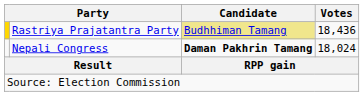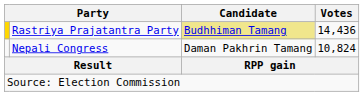(337, 30) 18,436 -> (337, 30) 14,436
(248, 48) bold -> (248, 48) normal
(337, 48) 18,024 -> (337, 48) 10,824
